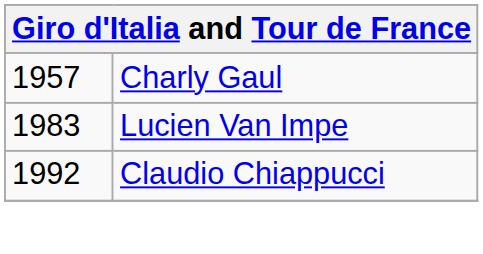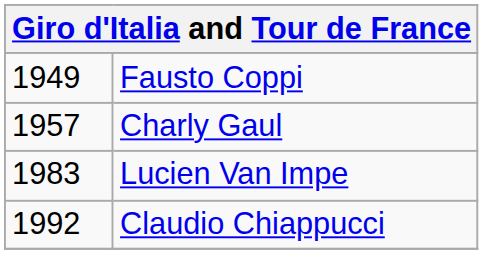+ row: (211, 77)
